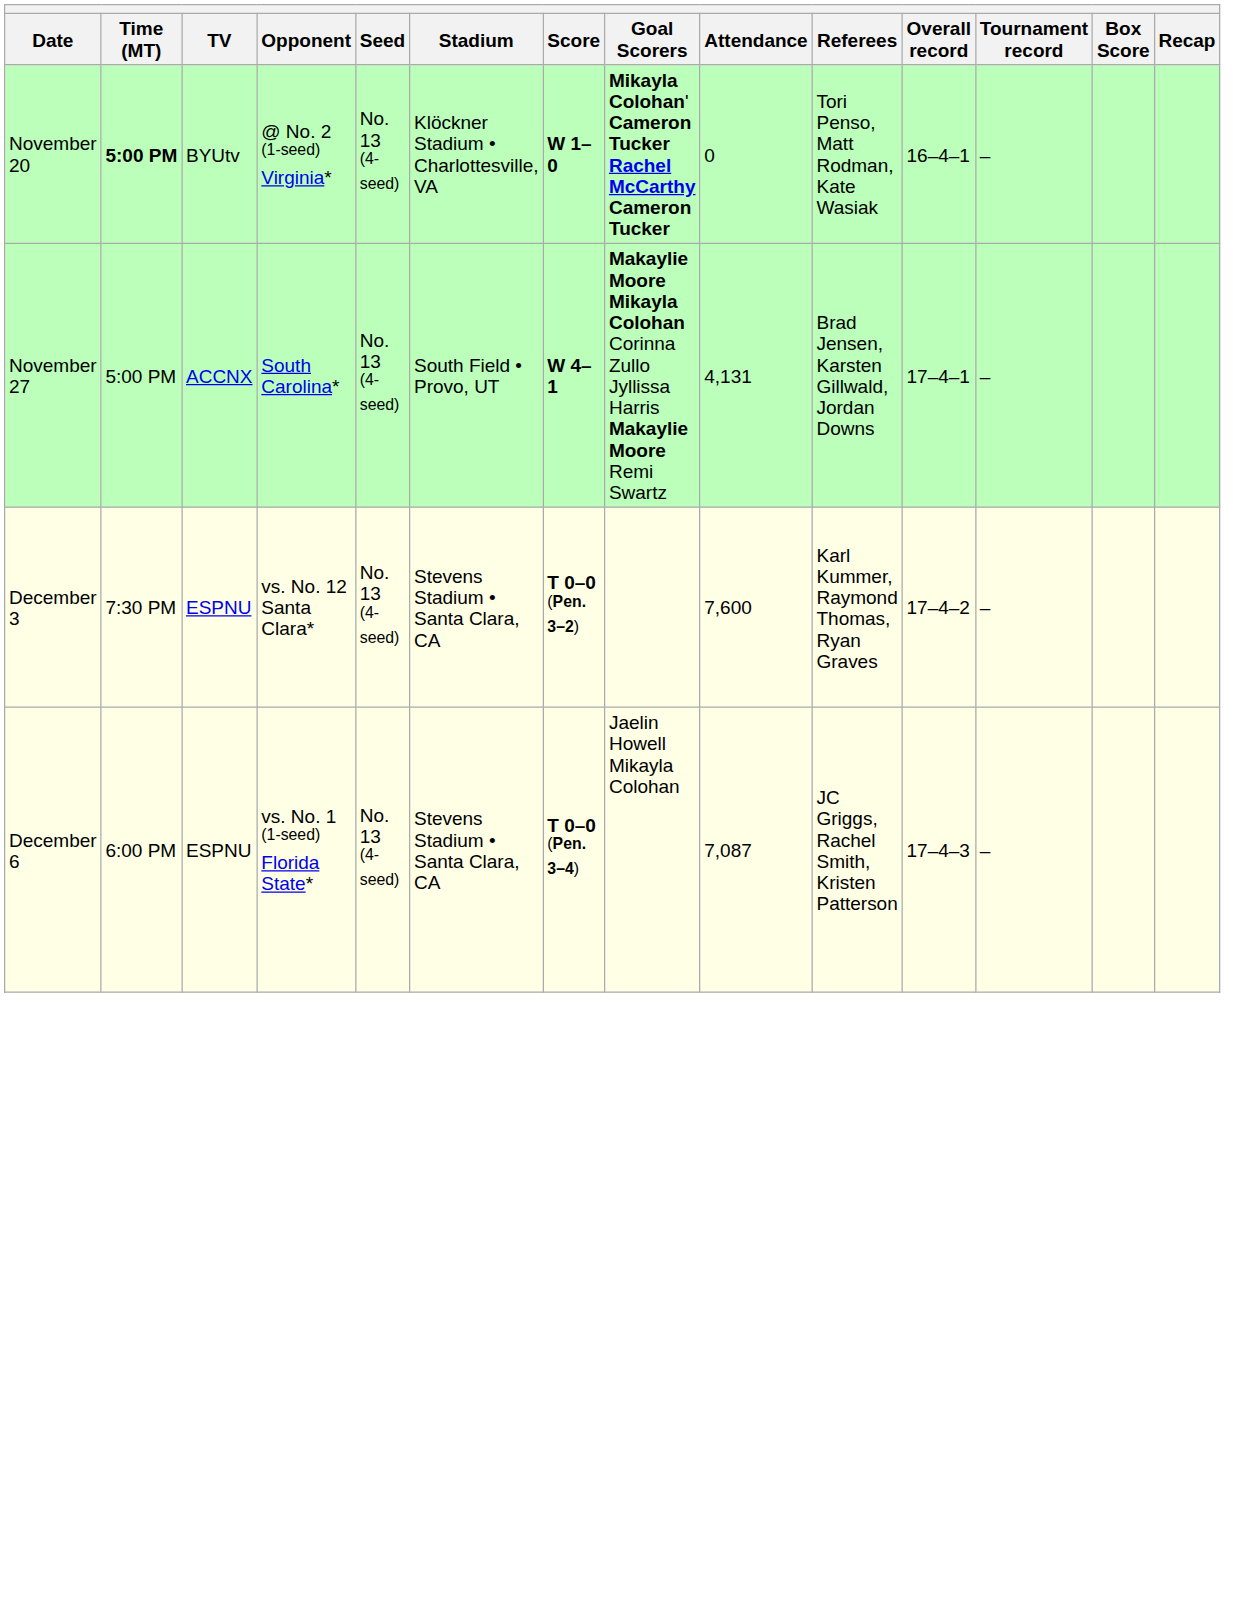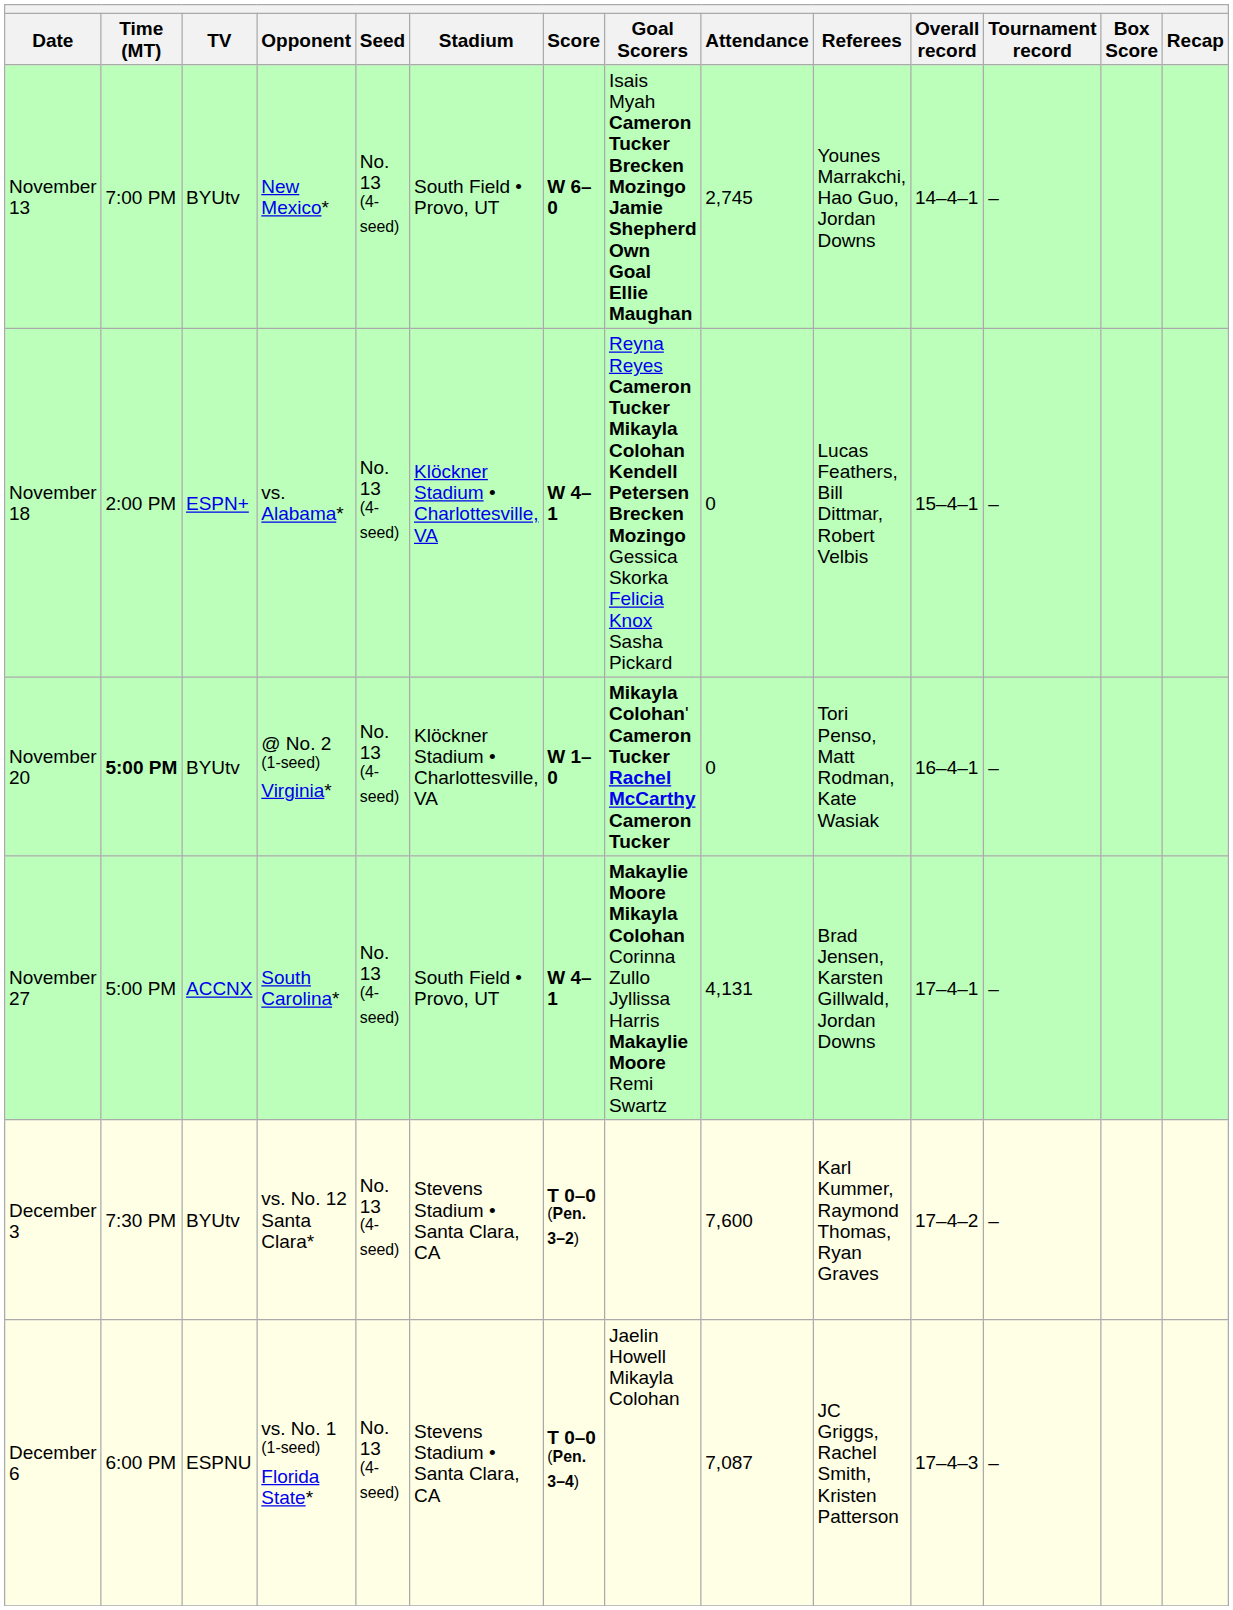+ row: (53, 197)
+ row: (53, 503)
(219, 607) ESPNU -> (213, 1220) BYUtv
